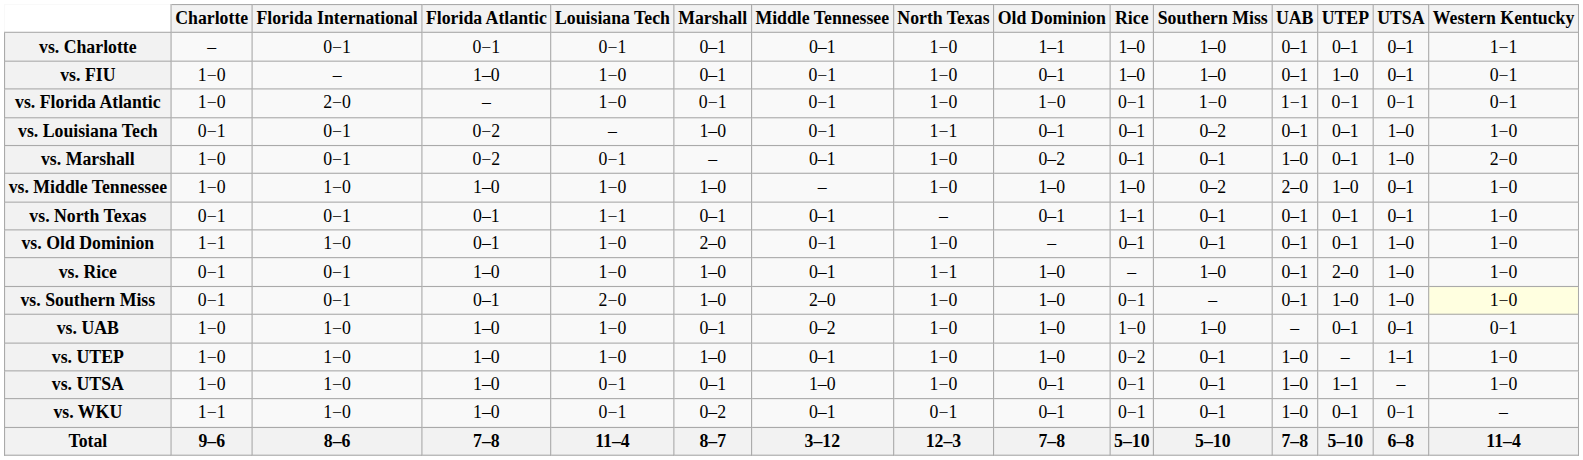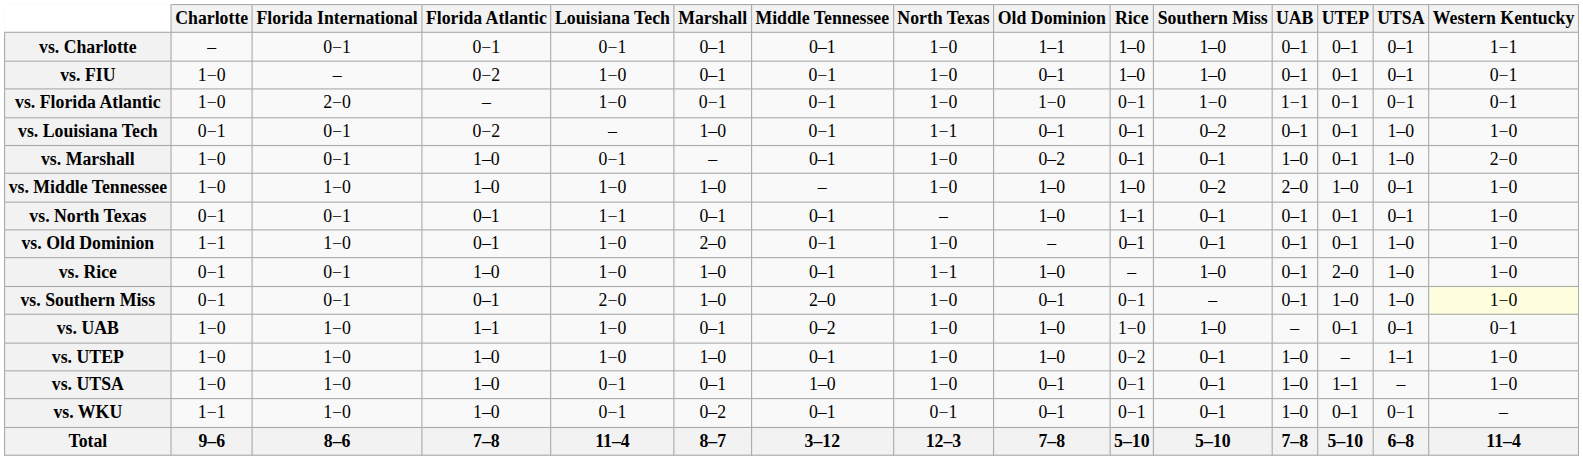(486, 74) 1–0 -> (486, 74) 0−2
(1345, 74) 1–0 -> (1345, 74) 0–1
(486, 159) 0−2 -> (486, 159) 1–0
(1052, 215) 0–1 -> (1052, 215) 1–0
(1052, 300) 1–0 -> (1052, 300) 0–1
(486, 328) 1–0 -> (486, 328) 1–1
